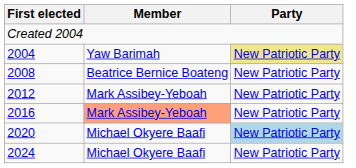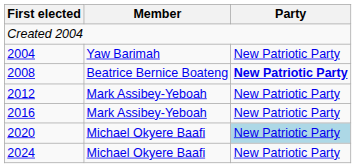(287, 53) khaki background -> (287, 53) no background
(287, 73) normal -> (291, 73) bold
(147, 113) lightsalmon background -> (147, 113) no background
